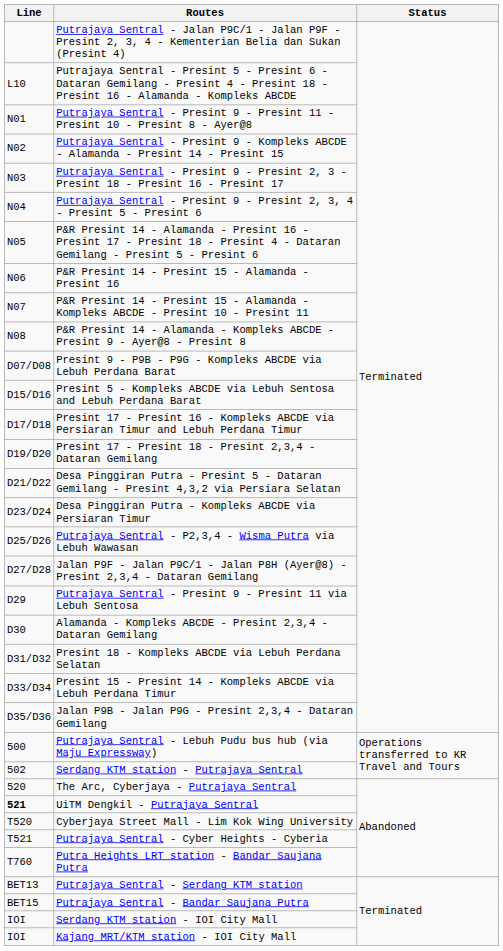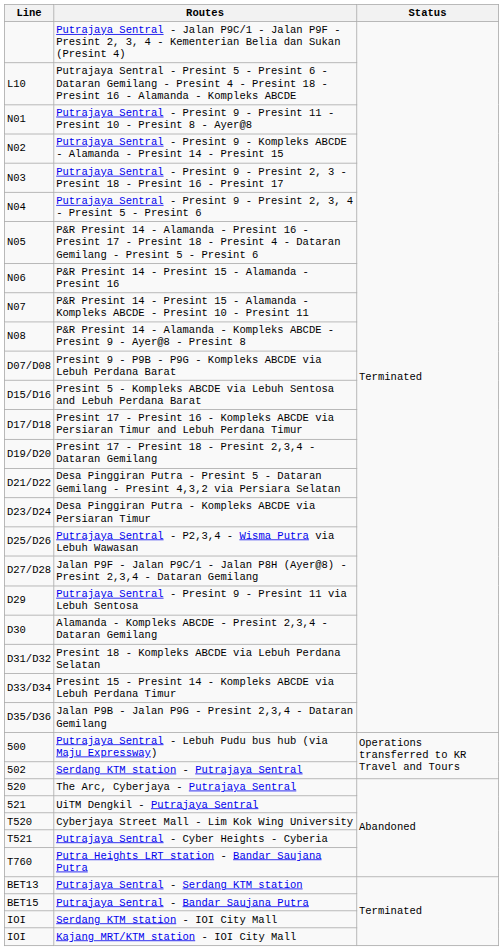(16, 804) bold -> (16, 804) normal
